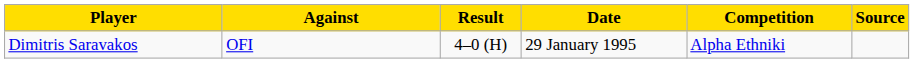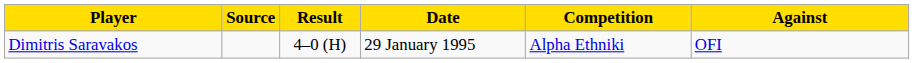columns swapped: (331, 17) <-> (880, 17)
